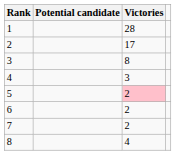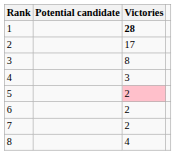(130, 28) normal -> (130, 28) bold
